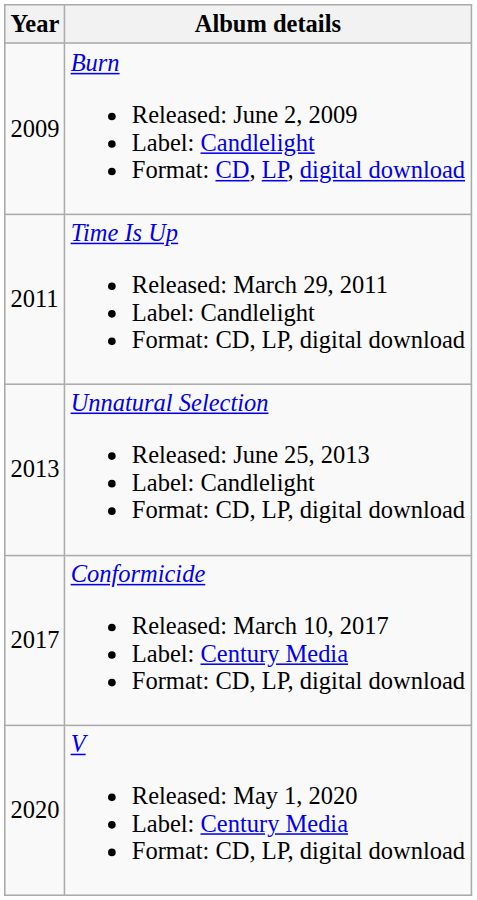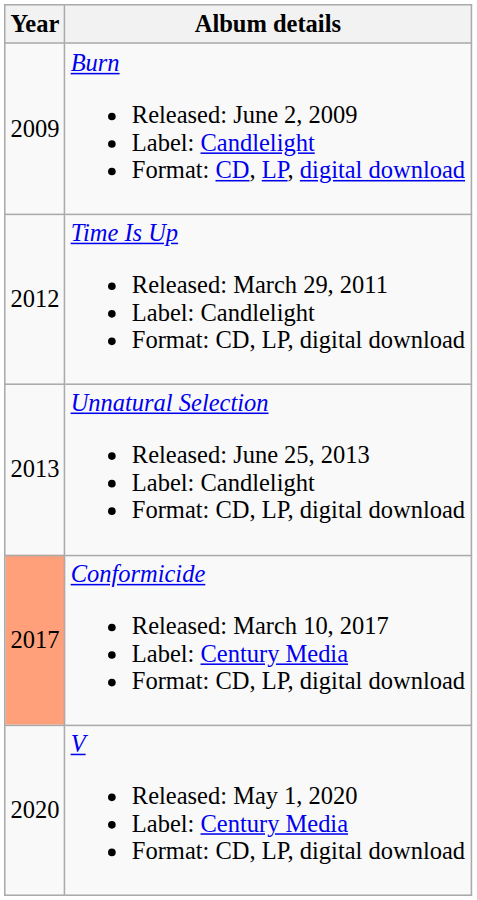(34, 298) 2011 -> (35, 298) 2012
(35, 639) no background -> (35, 639) lightsalmon background
